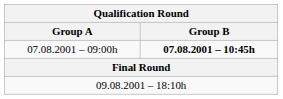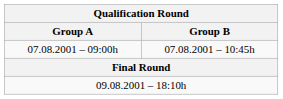(209, 49) bold -> (210, 49) normal
